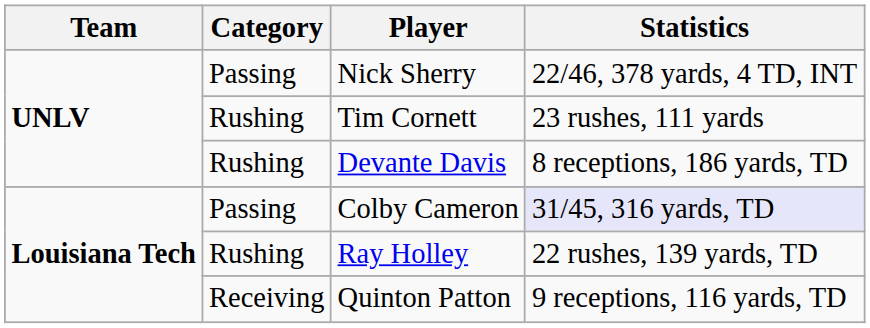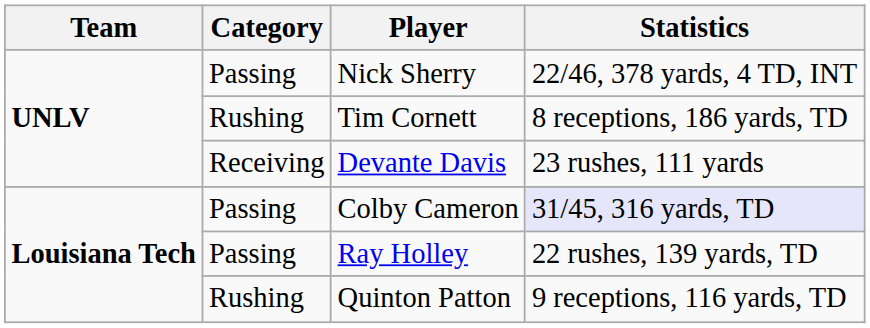(648, 117) 23 rushes, 111 yards -> (690, 117) 8 receptions, 186 yards, TD
(256, 163) Rushing -> (267, 163) Receiving
(690, 163) 8 receptions, 186 yards, TD -> (648, 163) 23 rushes, 111 yards
(256, 253) Rushing -> (253, 253) Passing
(267, 298) Receiving -> (256, 298) Rushing
